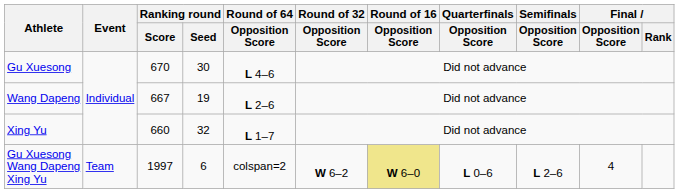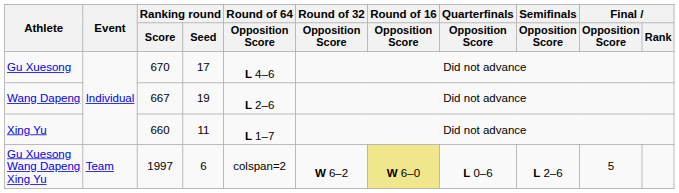(203, 68) 30 -> (203, 68) 17
(203, 130) 32 -> (203, 130) 11
(611, 167) 4 -> (611, 167) 5
